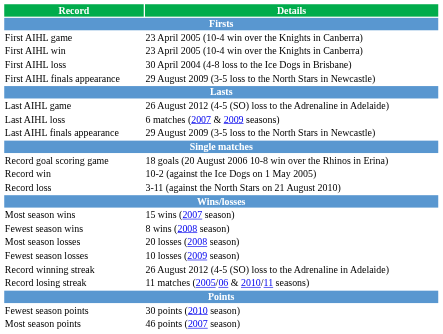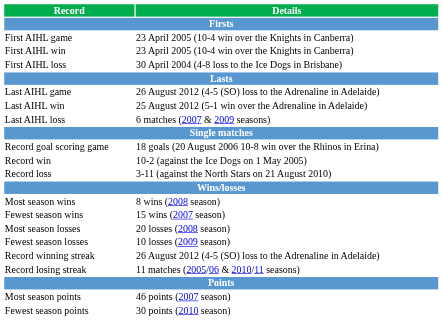- row: (62, 78)
+ row: (35, 106)
- row: (62, 133)
(190, 215) 15 wins (2007 season) -> (178, 201) 8 wins (2008 season)
(187, 228) 8 wins (2008 season) -> (181, 215) 15 wins (2007 season)
rows swapped: (43, 324) <-> (47, 310)
